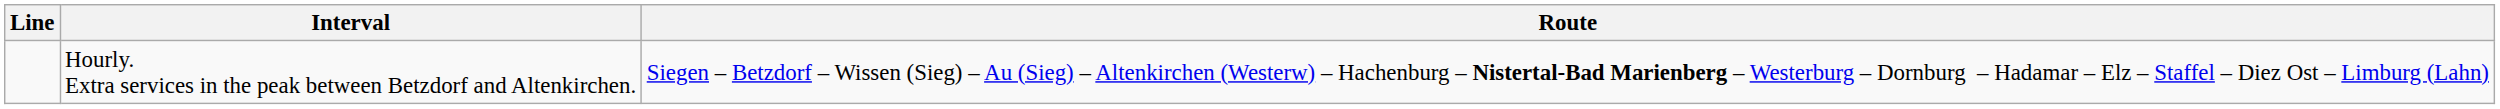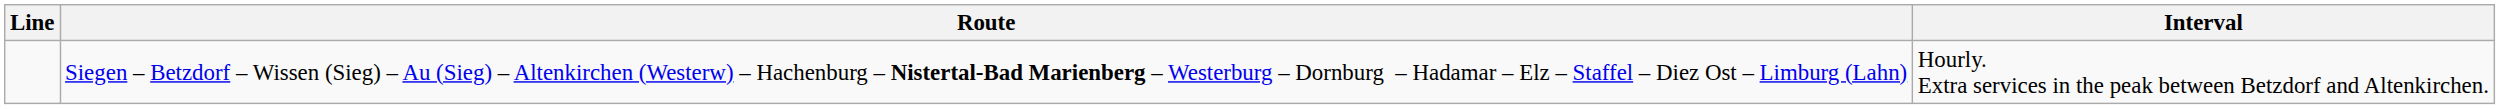columns swapped: (1568, 22) <-> (351, 22)
